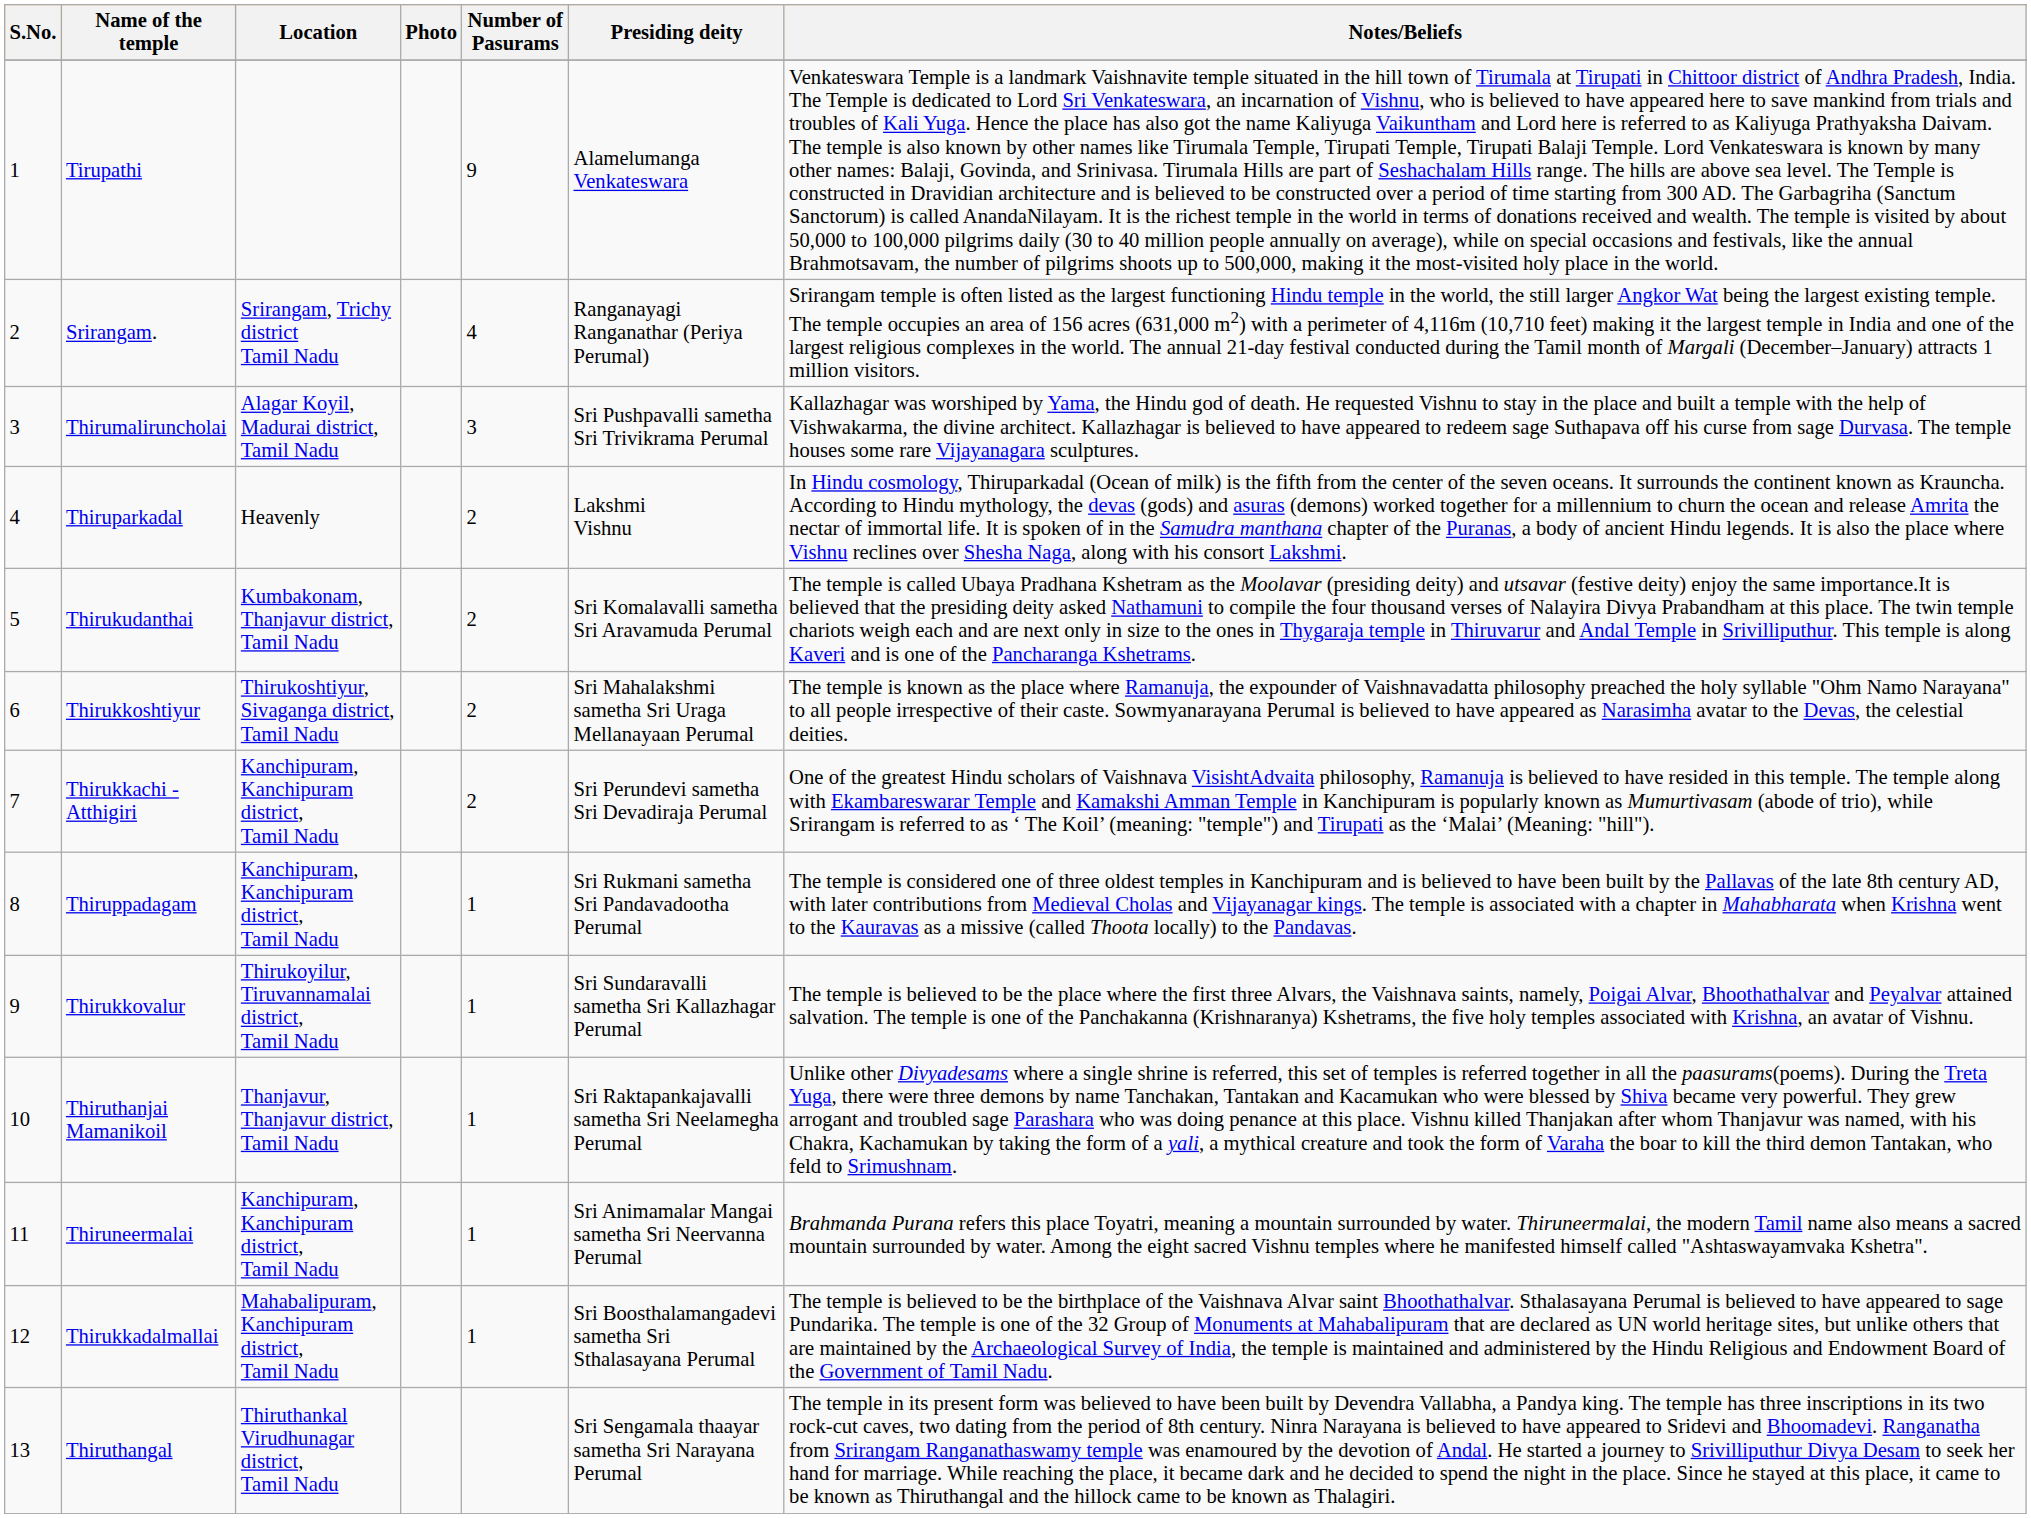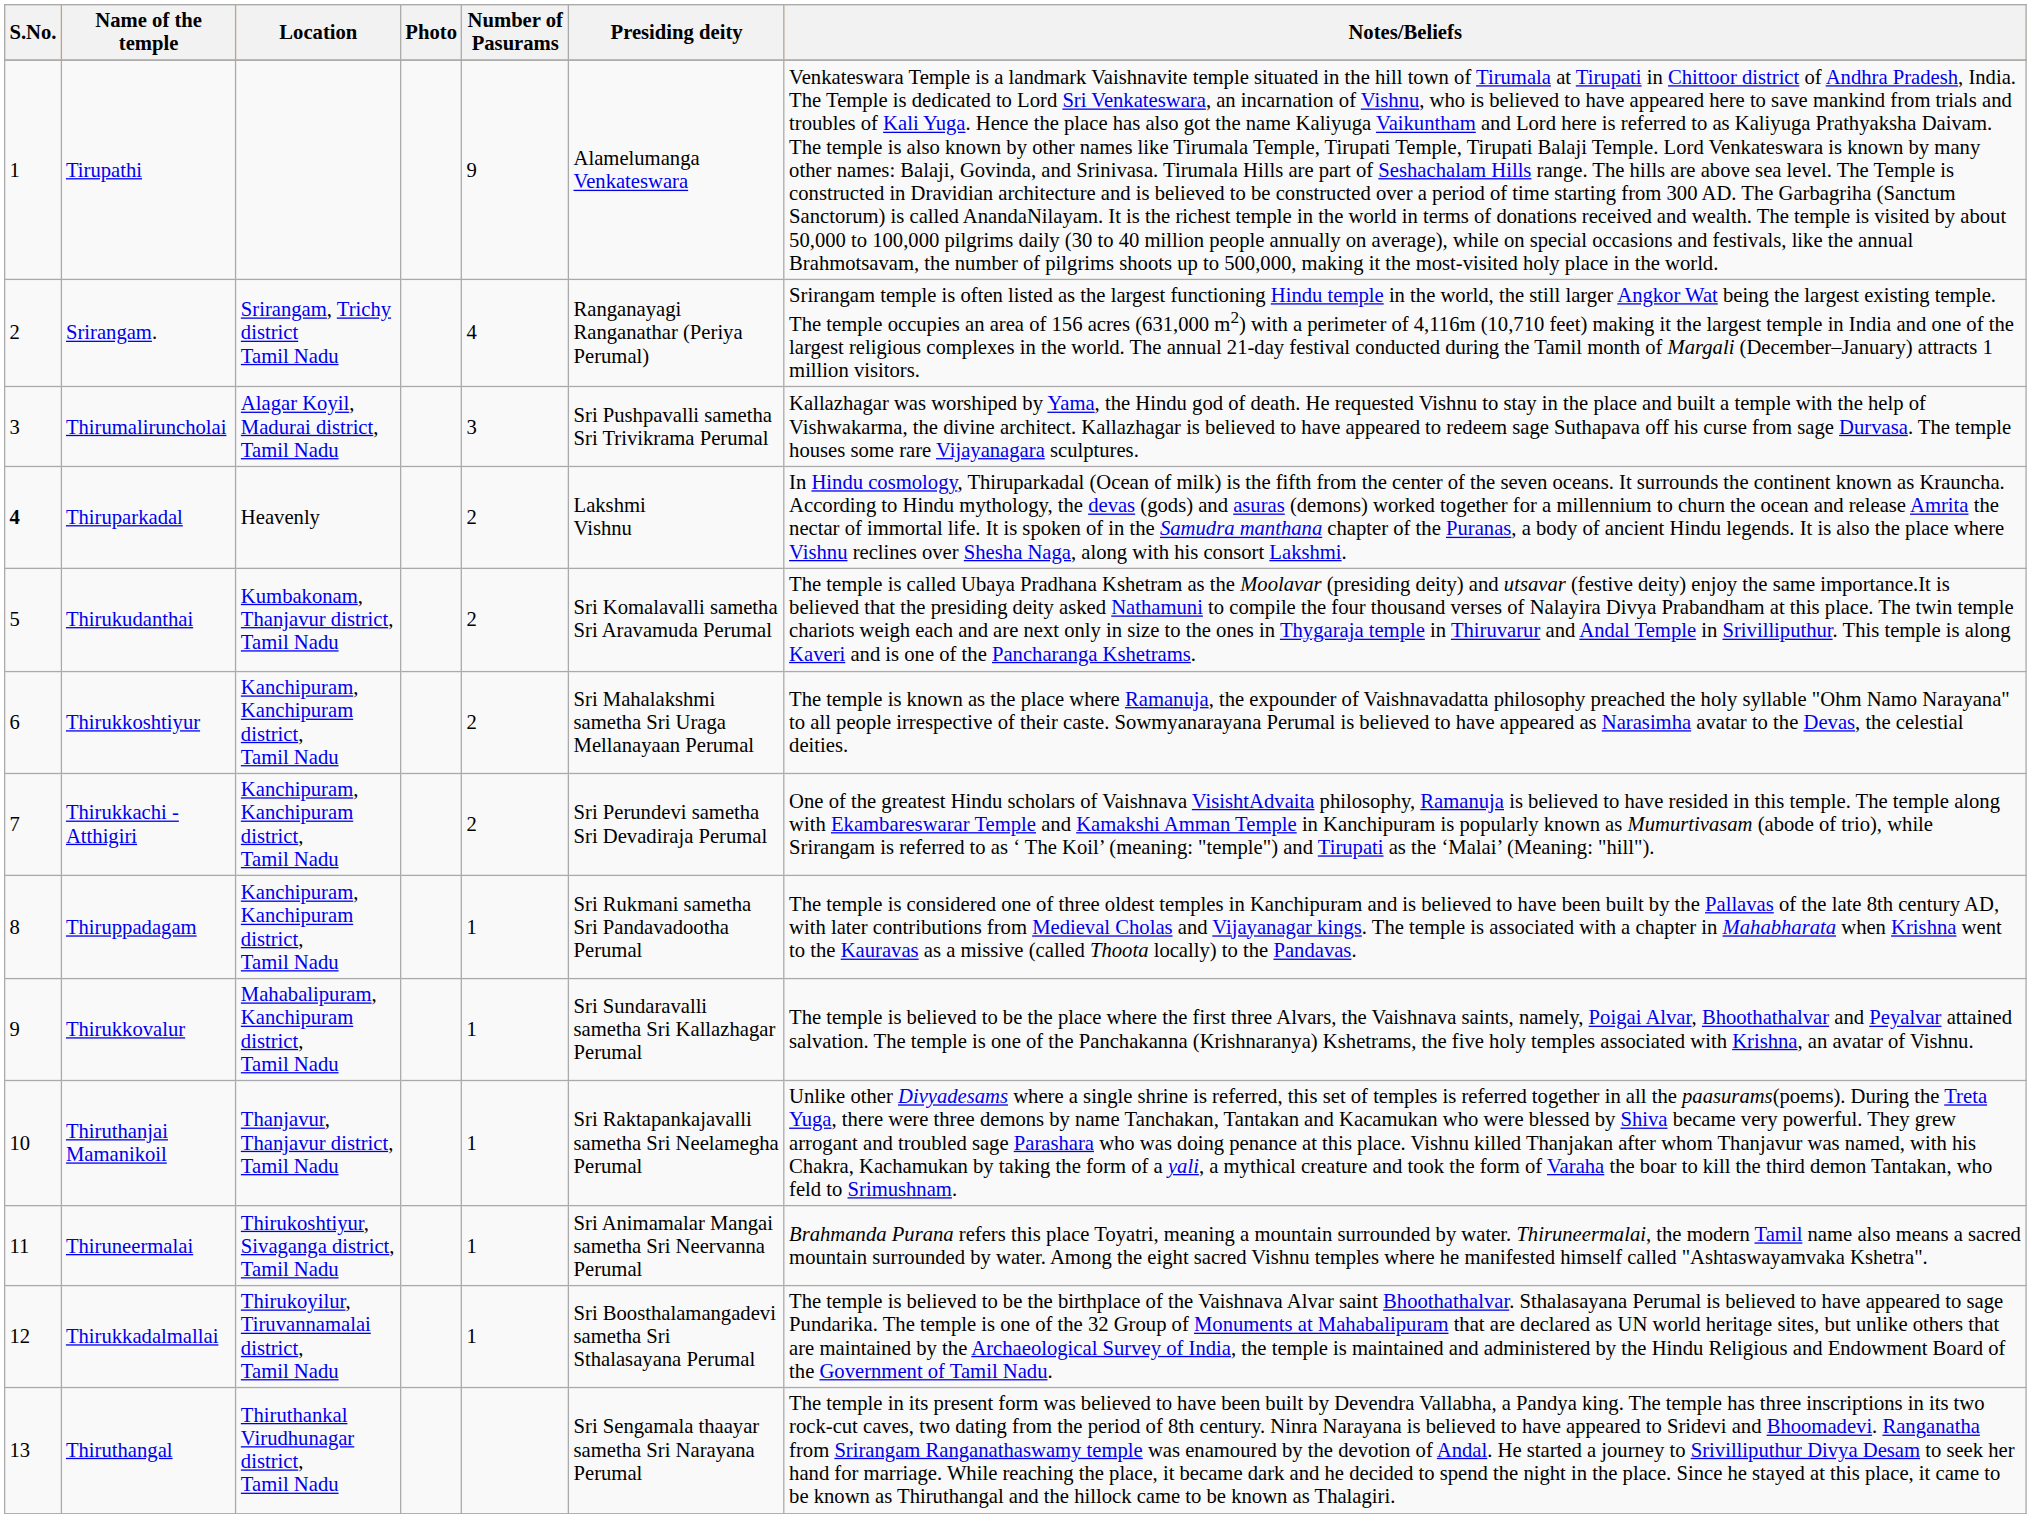(15, 517) normal -> (15, 517) bold
(318, 710) Thirukoshtiyur, Sivaganga district, Tamil Nadu -> (300, 722) Kanchipuram, Kanchipuram district, Tamil Nadu
(306, 1006) Thirukoyilur, Tiruvannamalai district, Tamil Nadu -> (309, 1029) Mahabalipuram, Kanchipuram district, Tamil Nadu
(300, 1234) Kanchipuram, Kanchipuram district, Tamil Nadu -> (318, 1245) Thirukoshtiyur, Sivaganga district, Tamil Nadu
(309, 1336) Mahabalipuram, Kanchipuram district, Tamil Nadu -> (306, 1336) Thirukoyilur, Tiruvannamalai district, Tamil Nadu
